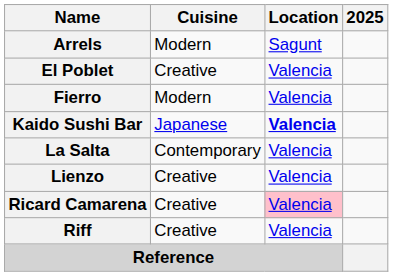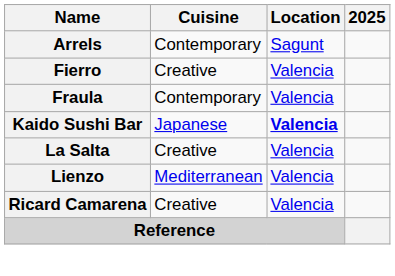(183, 44) Modern -> (208, 44) Contemporary
- row: (77, 71)
(183, 97) Modern -> (186, 71) Creative
+ row: (77, 97)
(208, 151) Contemporary -> (186, 151) Creative
(186, 177) Creative -> (209, 177) Mediterranean
(300, 204) pink background -> (302, 204) no background
- row: (77, 230)
